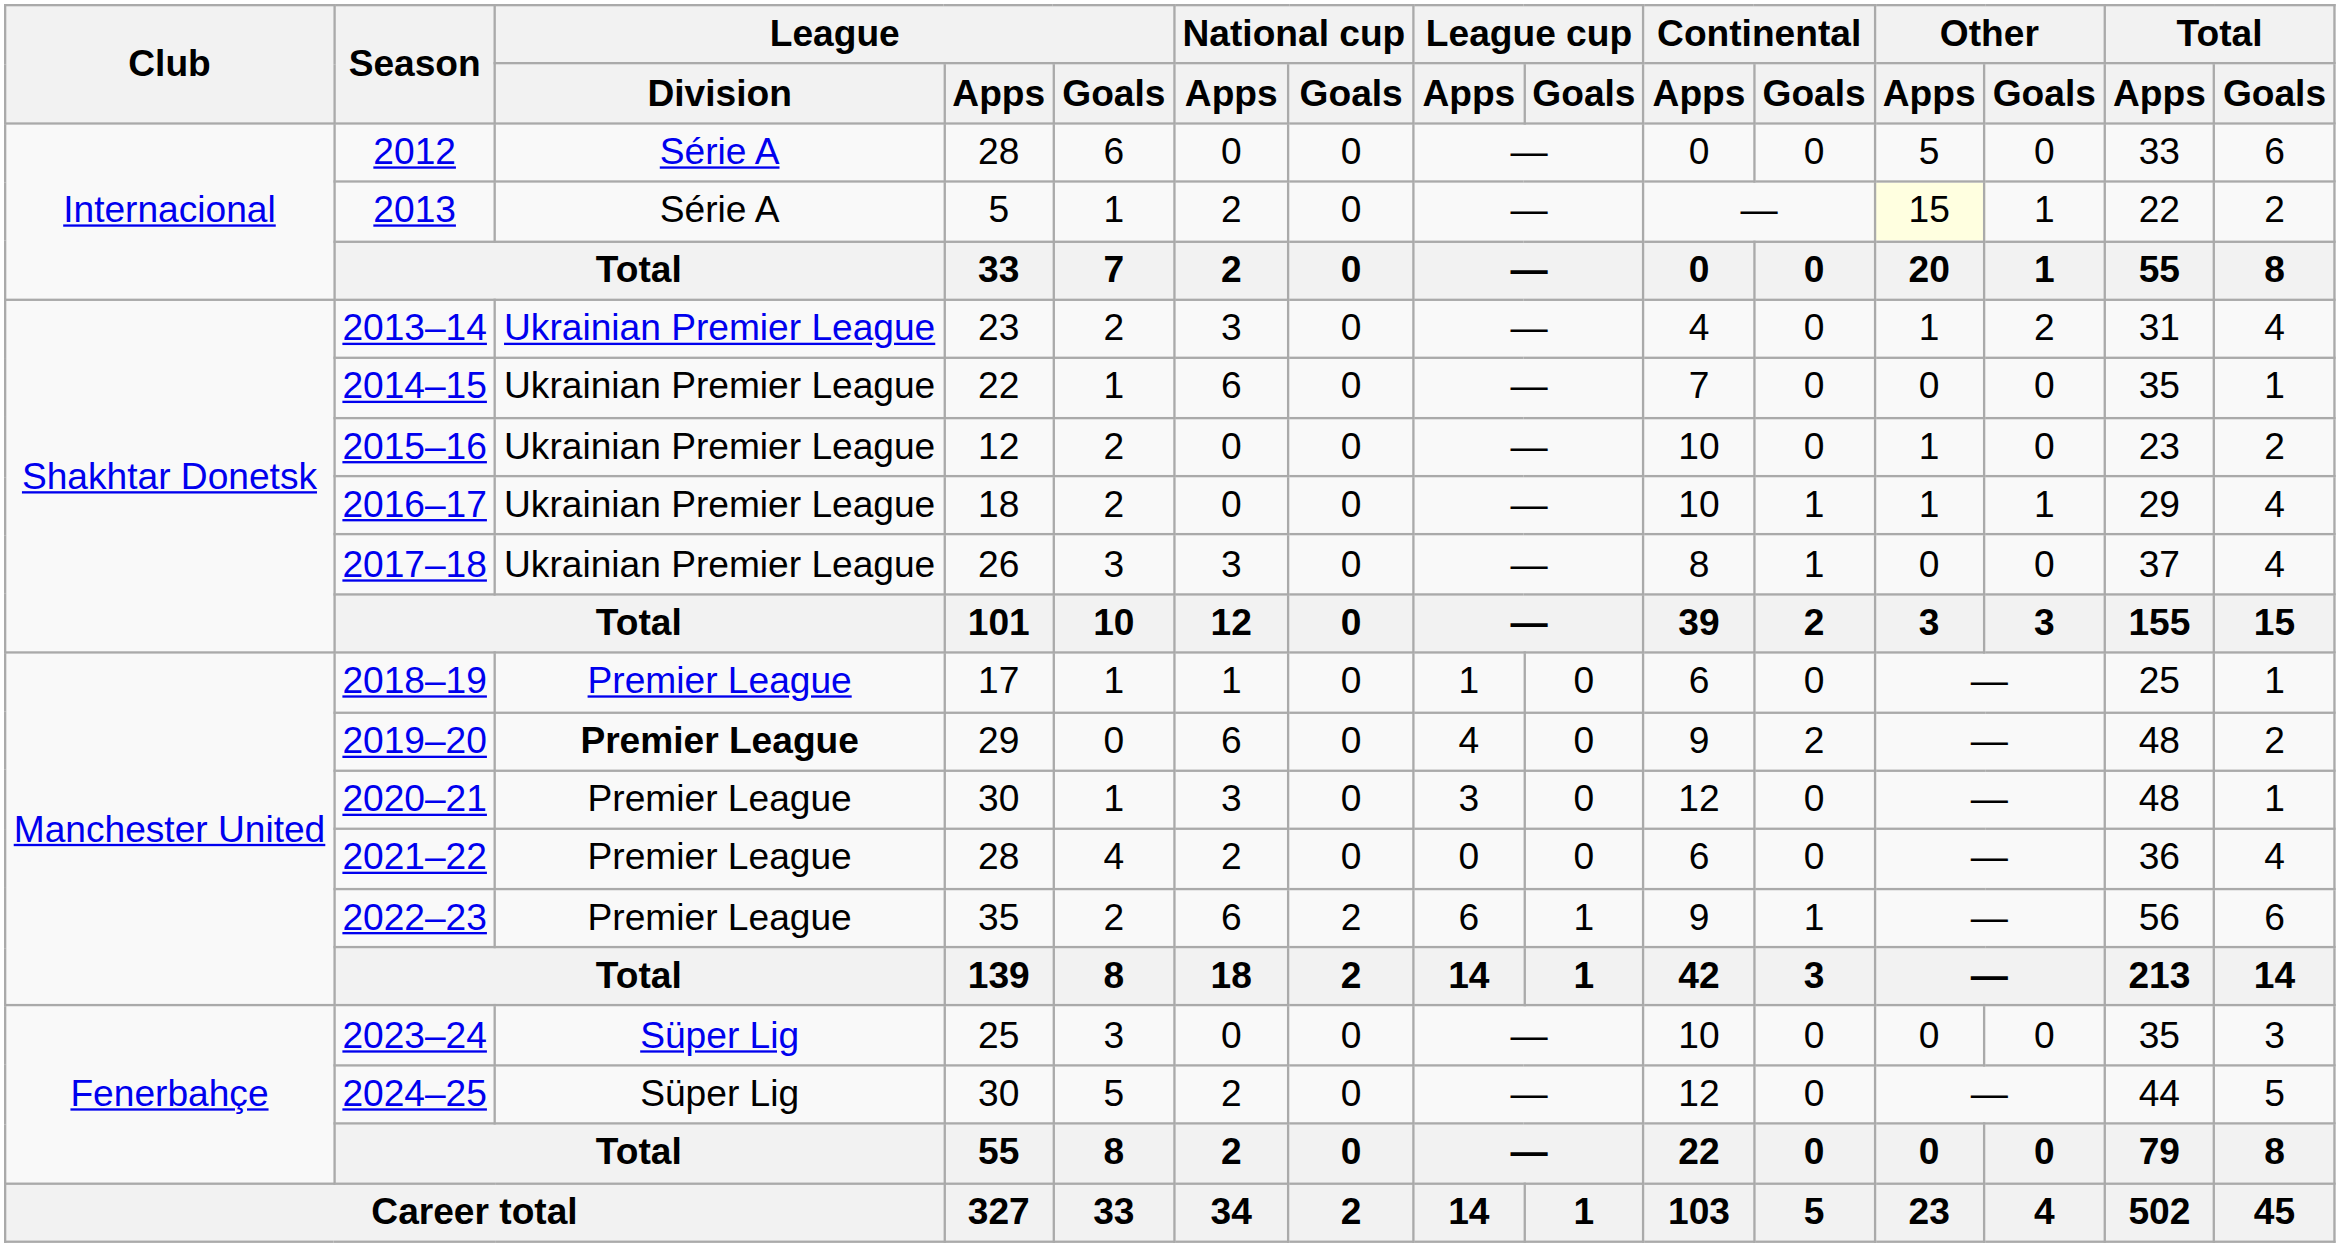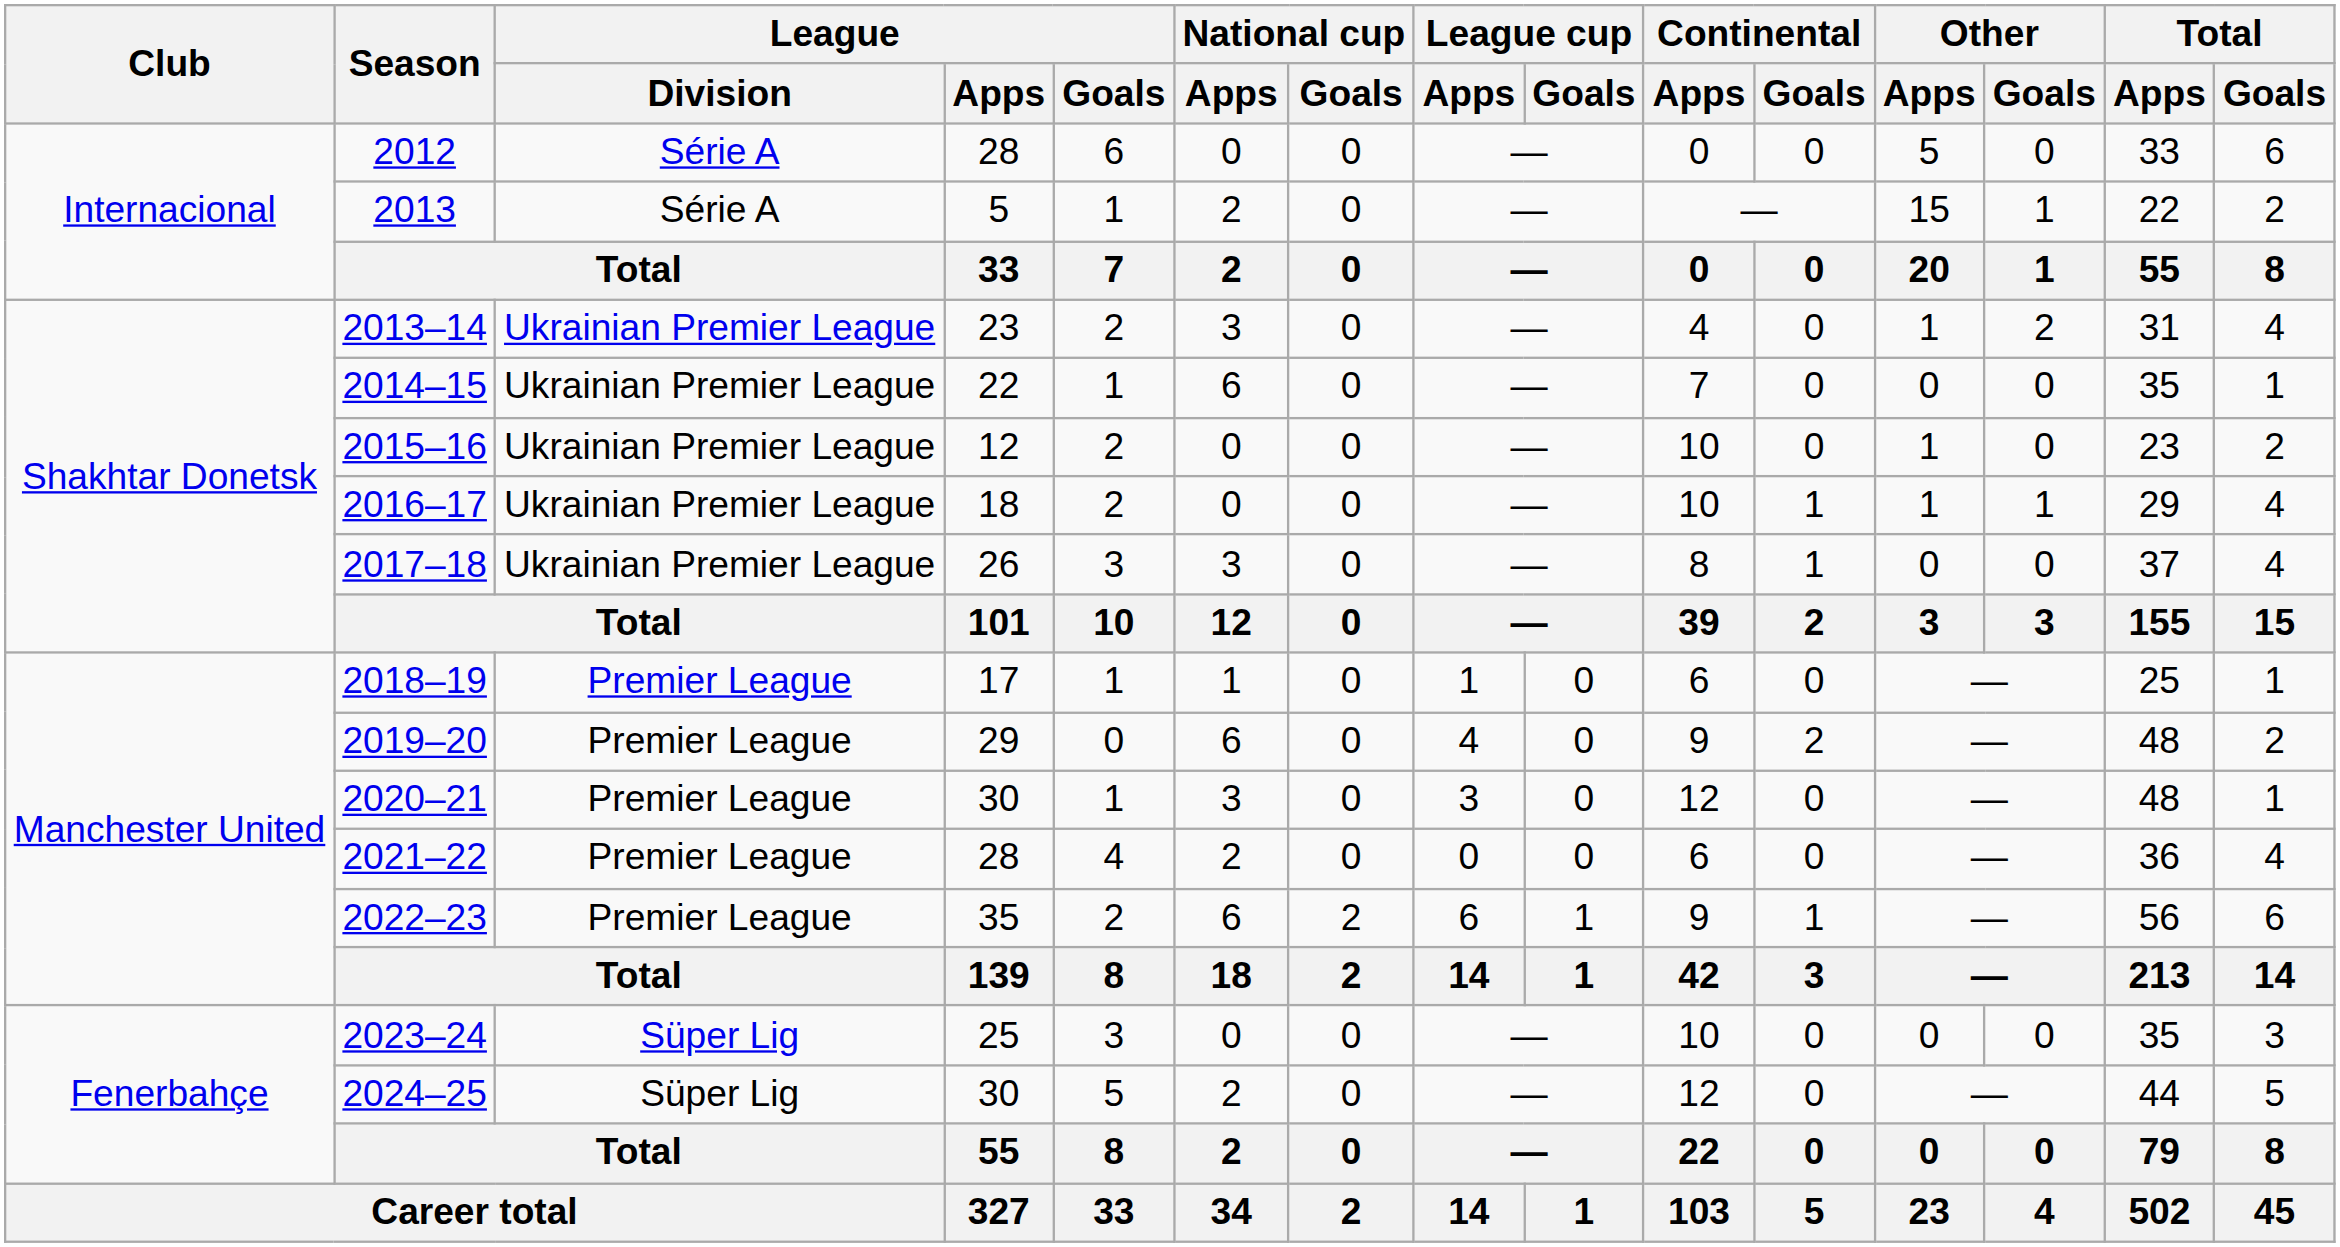(1929, 210) lightyellow background -> (1929, 210) no background
(720, 740) bold -> (720, 740) normal
